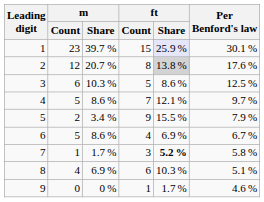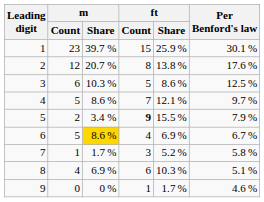(171, 48) lavender background -> (171, 48) no background
(171, 65) lightgrey background -> (171, 65) no background
(148, 118) normal -> (148, 118) bold
(104, 135) no background -> (104, 135) gold background
(173, 153) bold -> (174, 153) normal
